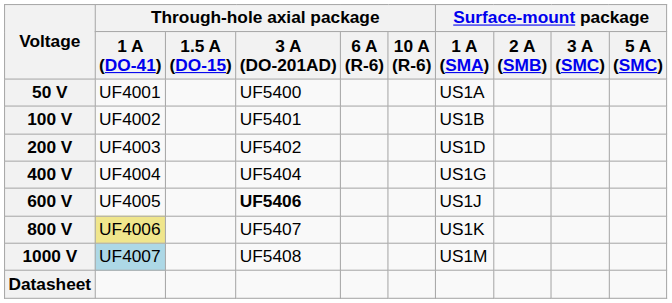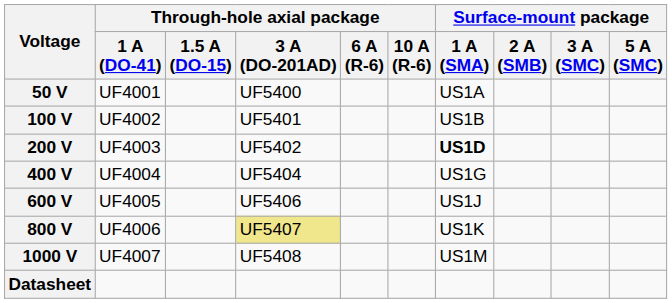(462, 147) normal -> (462, 147) bold
(271, 202) bold -> (271, 202) normal
(130, 229) khaki background -> (130, 229) no background
(271, 229) no background -> (271, 229) khaki background
(130, 256) lightblue background -> (130, 256) no background
